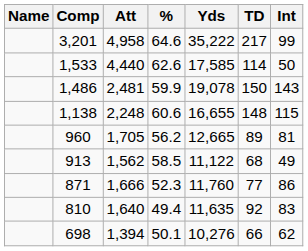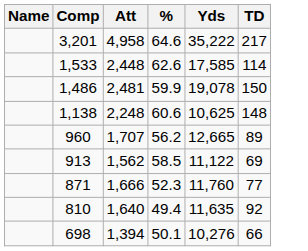- column: (287, 16)
(125, 64) 4,440 -> (125, 64) 2,448
(211, 112) 16,655 -> (211, 112) 10,625
(125, 137) 1,705 -> (125, 137) 1,707
(254, 161) 68 -> (254, 161) 69
